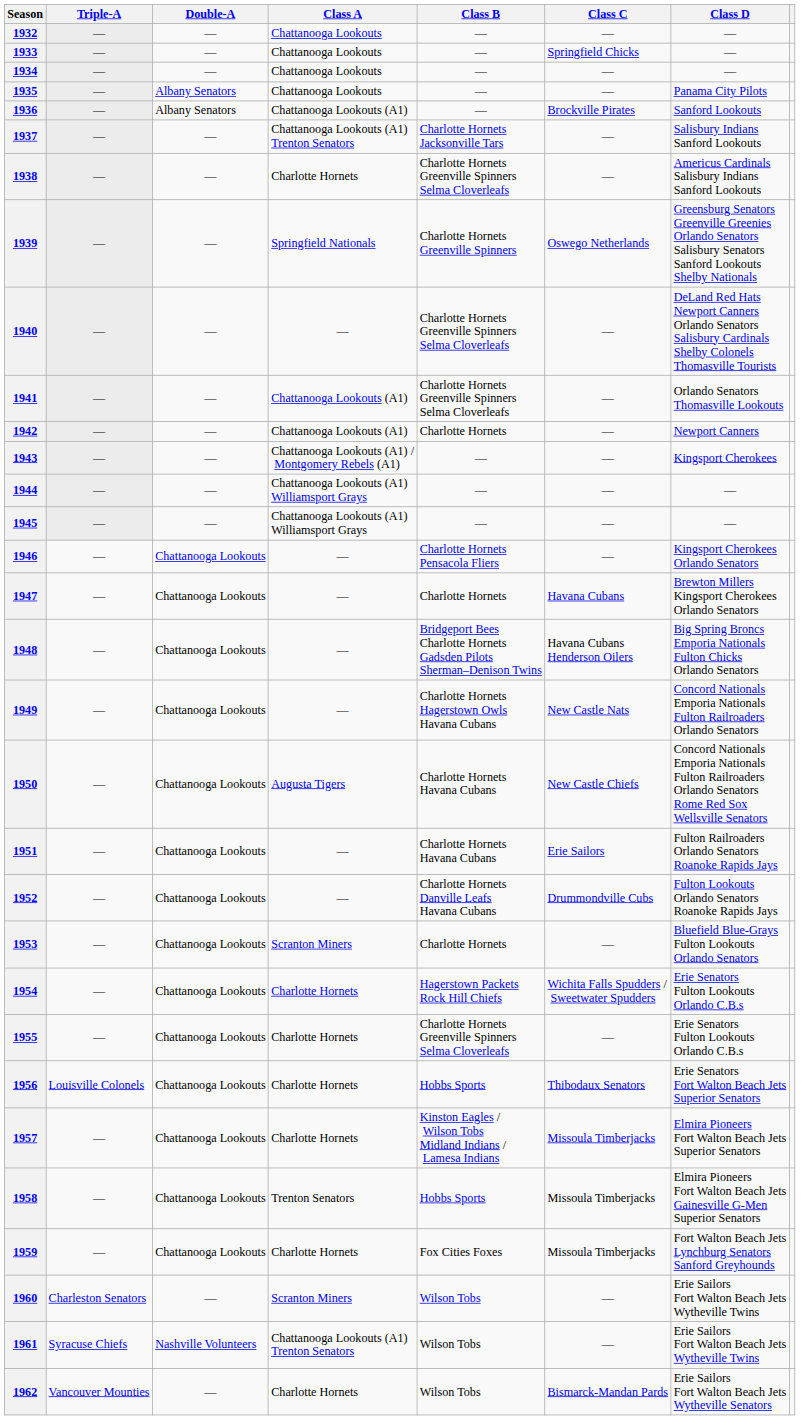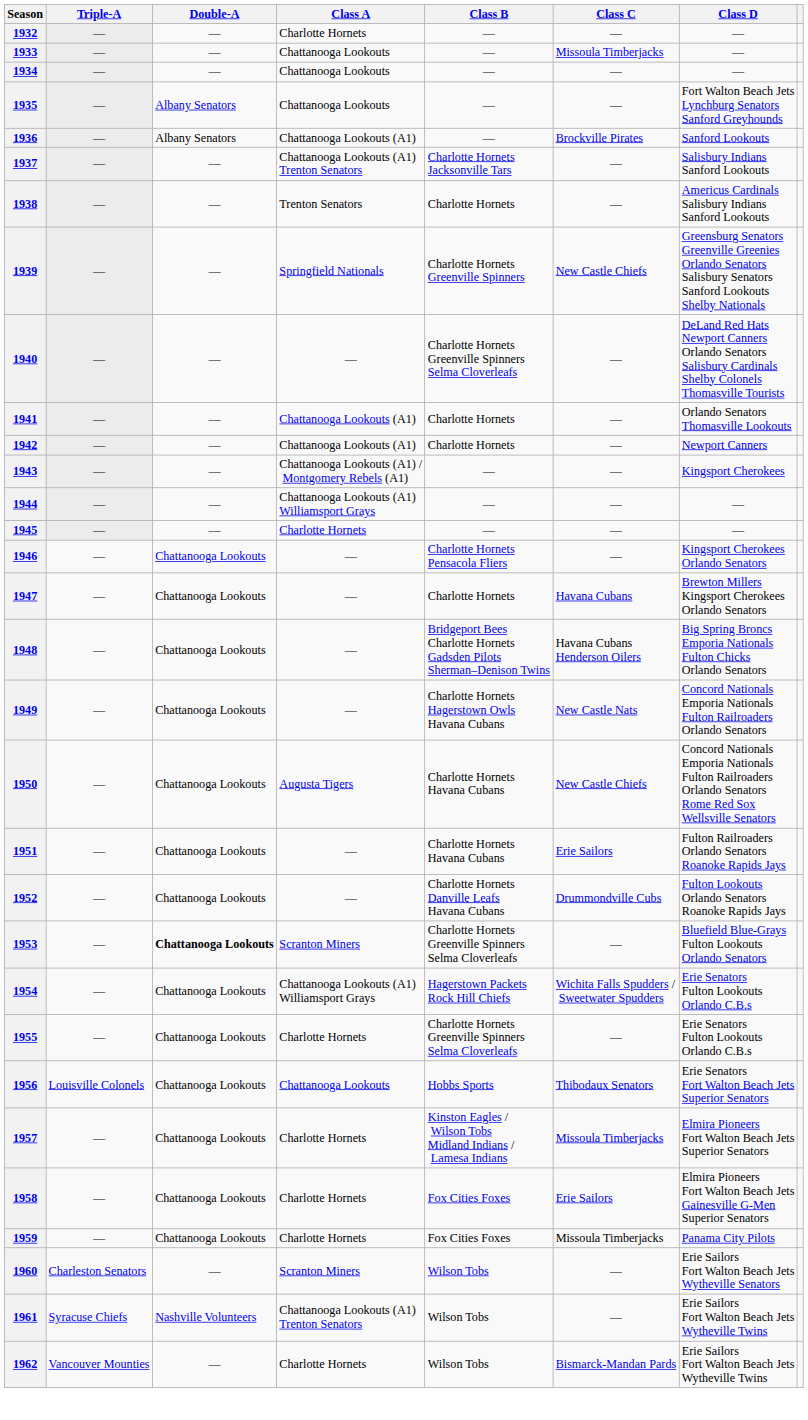(326, 33) Chattanooga Lookouts -> (323, 33) Charlotte Hornets
(593, 52) Springfield Chicks -> (610, 52) Missoula Timberjacks
(720, 91) Panama City Pilots -> (738, 104) Fort Walton Beach Jets Lynchburg Senators Sanford Greyhounds
(315, 176) Charlotte Hornets -> (321, 203) Trenton Senators
(468, 176) Charlotte Hornets Greenville Spinners Selma Cloverleafs -> (471, 203) Charlotte Hornets
(598, 243) Oswego Netherlands -> (601, 271) New Castle Chiefs
(468, 398) Charlotte Hornets Greenville Spinners Selma Cloverleafs -> (471, 419) Charlotte Hornets
(339, 523) Chattanooga Lookouts (A1) Williamsport Grays -> (323, 530) Charlotte Hornets
(210, 944) normal -> (214, 944) bold
(463, 944) Charlotte Hornets -> (476, 944) Charlotte Hornets Greenville Spinners Selma Cloverleafs
(315, 991) Charlotte Hornets -> (348, 991) Chattanooga Lookouts (A1) Williamsport Grays
(315, 1084) Charlotte Hornets -> (335, 1084) Chattanooga Lookouts
(313, 1198) Trenton Senators -> (323, 1198) Charlotte Hornets
(453, 1198) Hobbs Sports -> (469, 1198) Fox Cities Foxes
(601, 1198) Missoula Timberjacks -> (584, 1198) Erie Sailors
(730, 1251) Fort Walton Beach Jets Lynchburg Senators Sanford Greyhounds -> (728, 1238) Panama City Pilots
(730, 1298) Erie Sailors Fort Walton Beach Jets Wytheville Twins -> (738, 1271) Erie Sailors Fort Walton Beach Jets Wytheville Senators
(730, 1391) Erie Sailors Fort Walton Beach Jets Wytheville Senators -> (738, 1364) Erie Sailors Fort Walton Beach Jets Wytheville Twins
